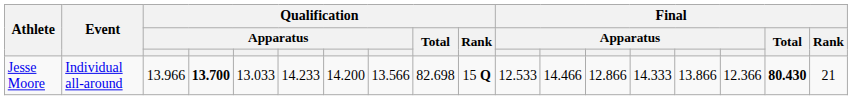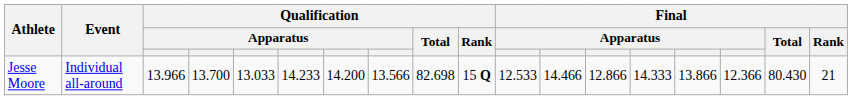(211, 75) bold -> (211, 75) normal
(787, 75) bold -> (787, 75) normal
